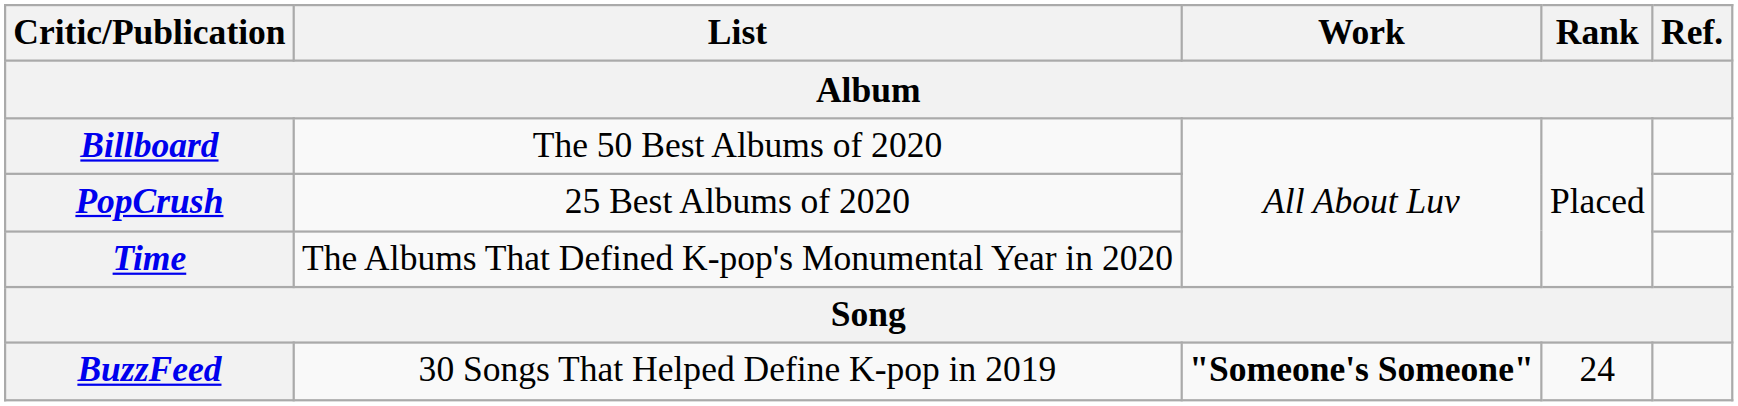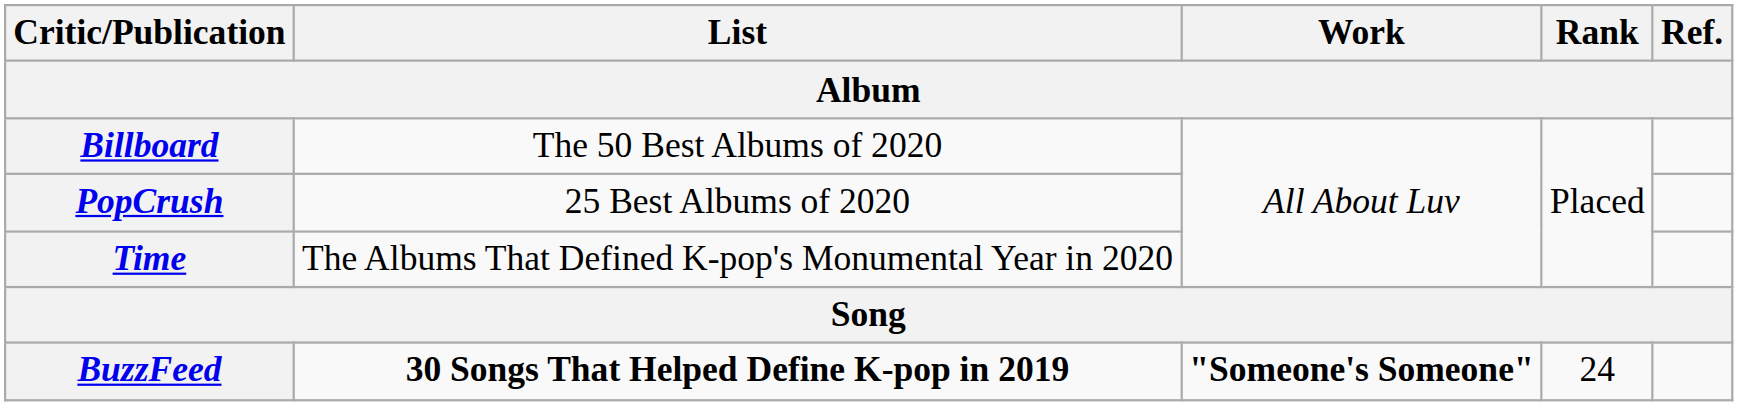(737, 370) normal -> (737, 370) bold
